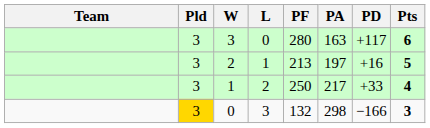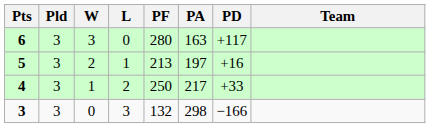columns swapped: (92, 16) <-> (407, 16)
(196, 110) gold background -> (57, 110) no background
